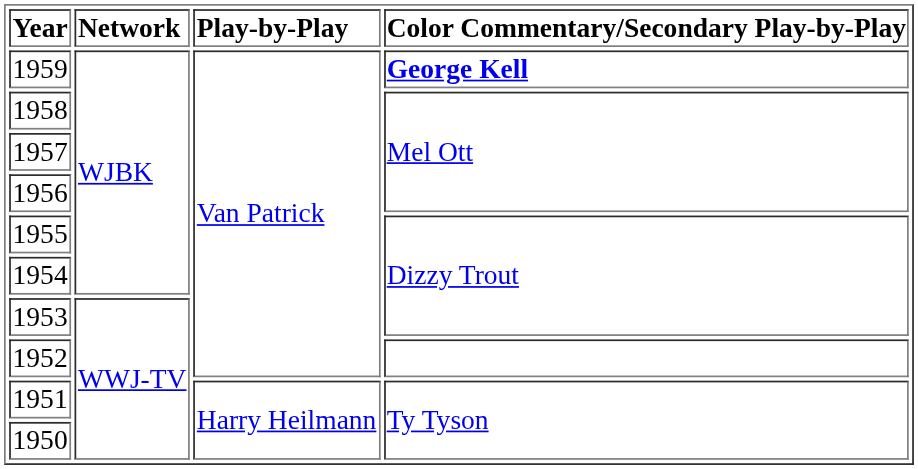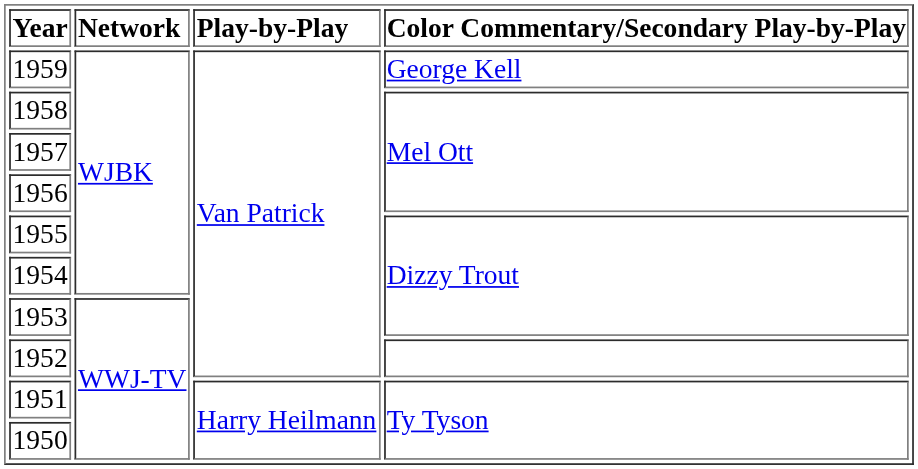(457, 69) bold -> (454, 69) normal
